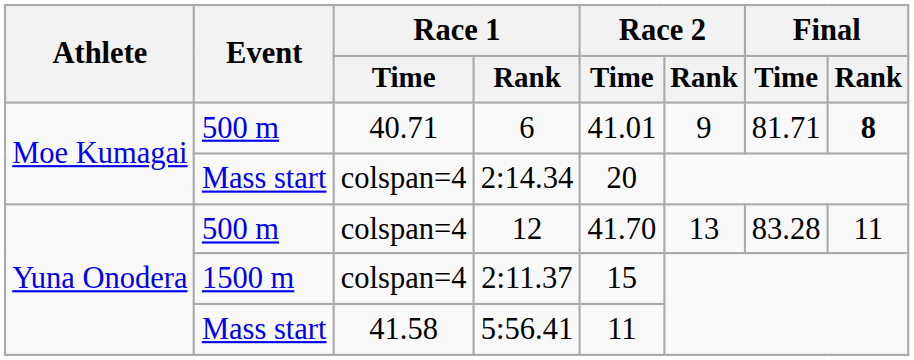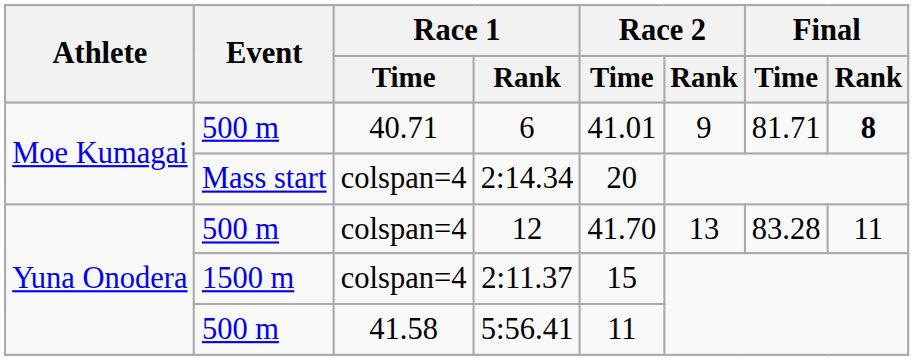(264, 329) Mass start -> (240, 329) 500 m
